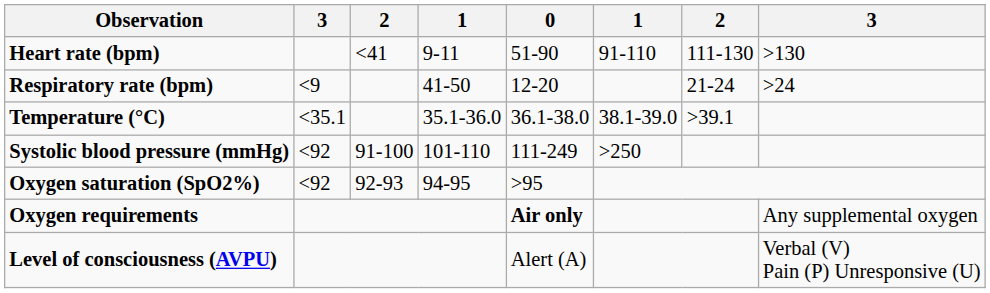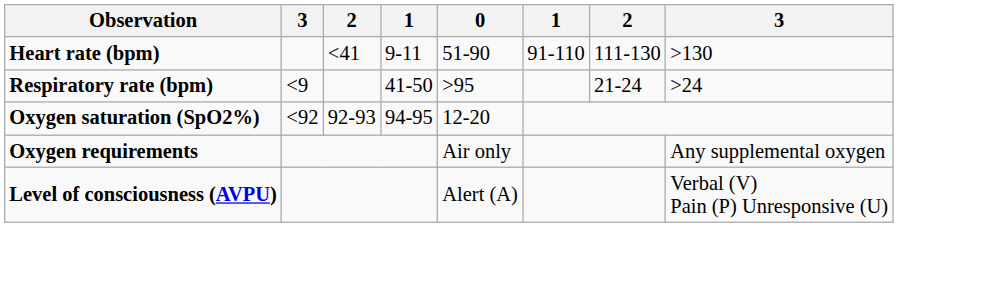(535, 85) 12-20 -> (458, 85) >95
- row: (87, 118)
- row: (149, 150)
(527, 183) >95 -> (466, 118) 12-20
(547, 215) bold -> (477, 150) normal
